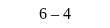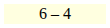(55, 14) no background -> (55, 14) lightyellow background
